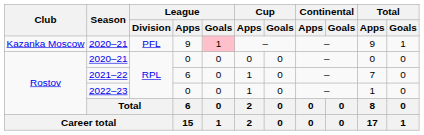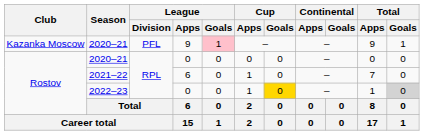(280, 91) no background -> (280, 91) gold background
(403, 91) no background -> (403, 91) lightgrey background
